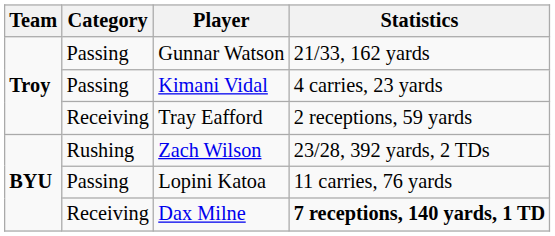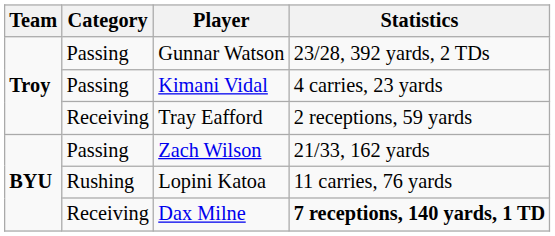(362, 53) 21/33, 162 yards -> (392, 53) 23/28, 392 yards, 2 TDs
(100, 149) Rushing -> (98, 149) Passing
(392, 149) 23/28, 392 yards, 2 TDs -> (362, 149) 21/33, 162 yards
(98, 182) Passing -> (100, 182) Rushing
